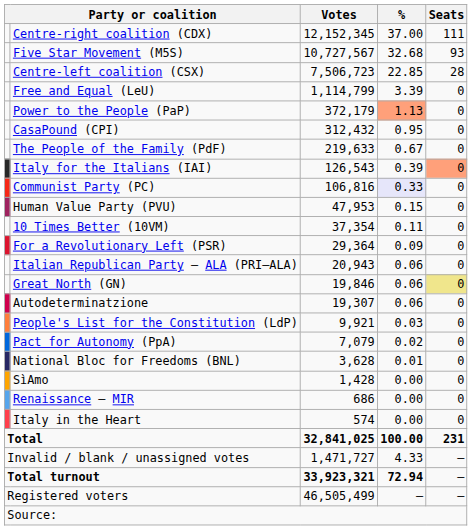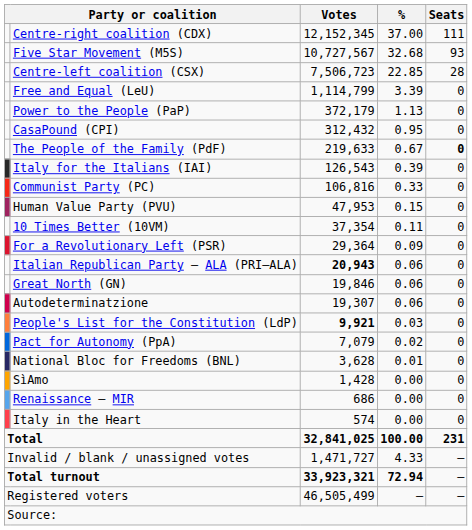(409, 110) lightsalmon background -> (409, 110) no background
(461, 149) normal -> (461, 149) bold
(461, 168) lightsalmon background -> (461, 168) no background
(409, 188) lavender background -> (409, 188) no background
(353, 265) normal -> (353, 265) bold
(461, 284) khaki background -> (461, 284) no background
(357, 323) normal -> (357, 323) bold
